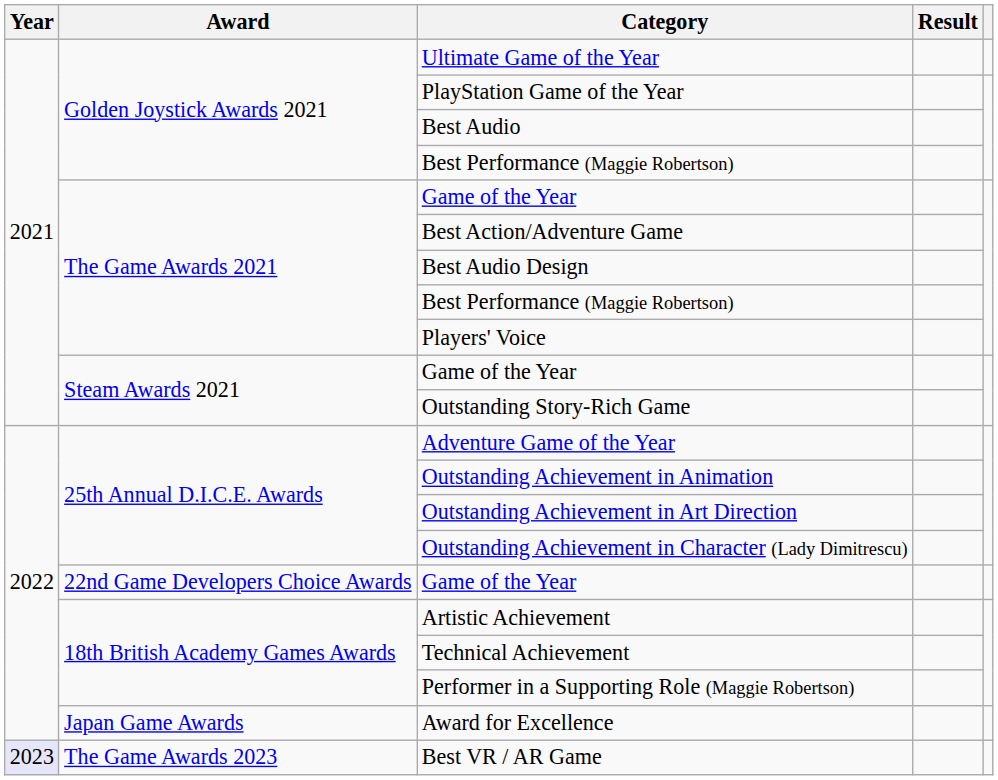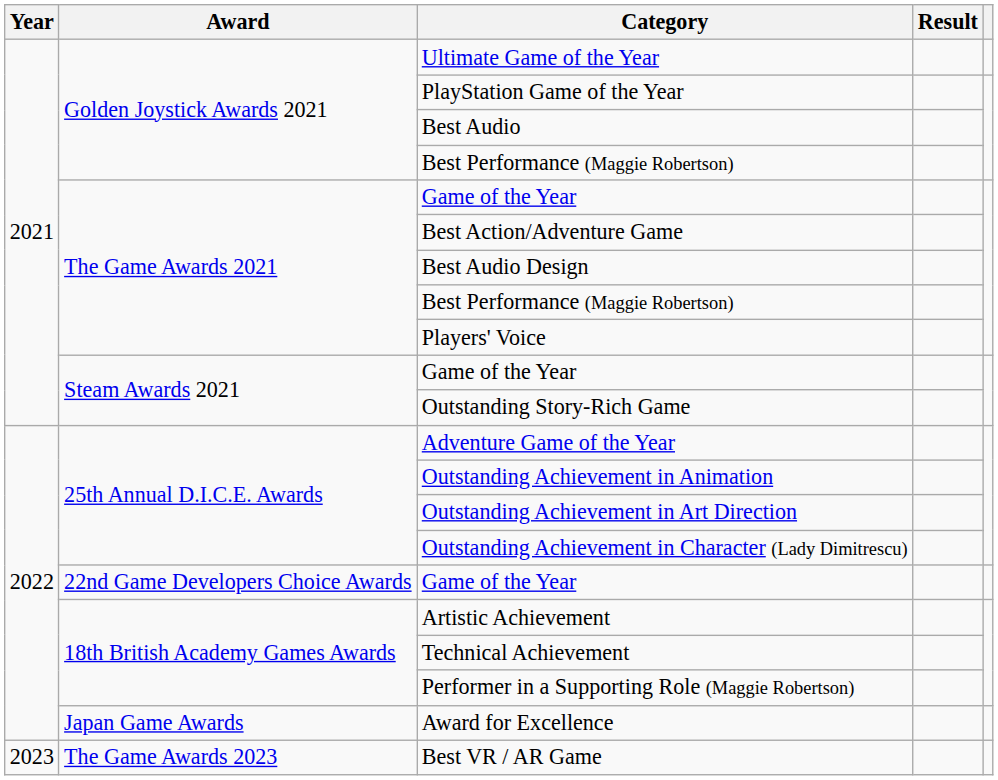(32, 757) lavender background -> (32, 757) no background
